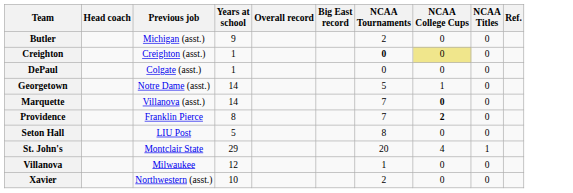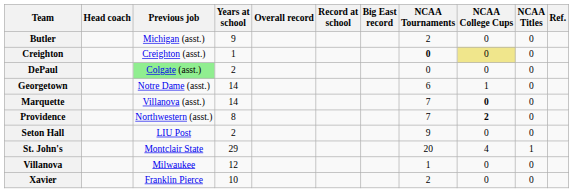+ column: (338, 18)
(174, 70) no background -> (174, 70) lightgreen background
(233, 70) 1 -> (233, 70) 2
(384, 86) 5 -> (428, 86) 6
(174, 117) Franklin Pierce -> (174, 117) Northwestern (asst.)
(233, 133) 5 -> (233, 133) 2
(384, 133) 8 -> (428, 133) 9
(174, 180) Northwestern (asst.) -> (174, 180) Franklin Pierce
